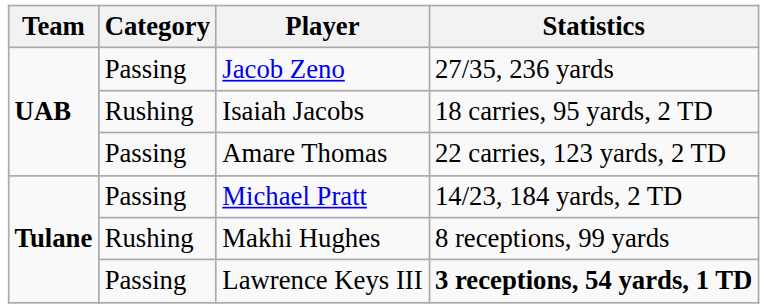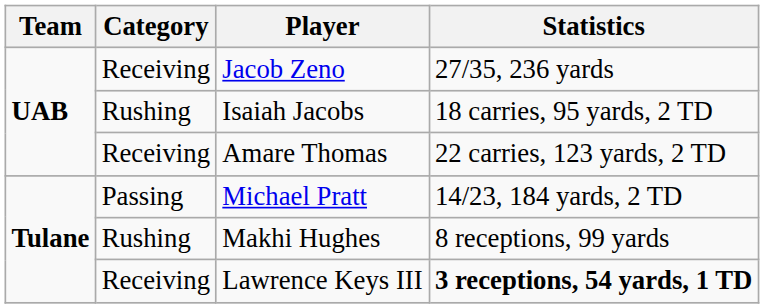(145, 68) Passing -> (156, 68) Receiving
(145, 153) Passing -> (156, 153) Receiving
(145, 280) Passing -> (156, 280) Receiving
